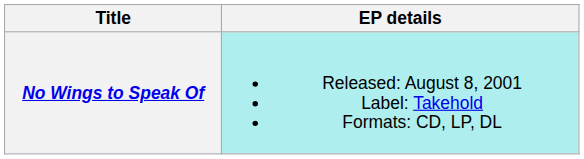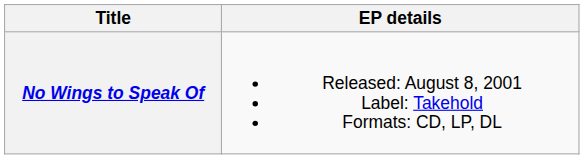(400, 103) paleturquoise background -> (400, 103) no background
